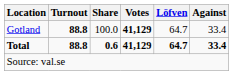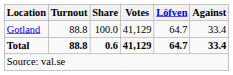(78, 29) bold -> (78, 29) normal
(137, 29) bold -> (137, 29) normal
